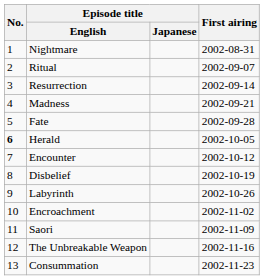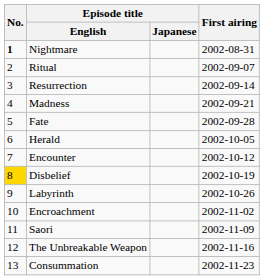(10, 49) normal -> (10, 49) bold
(10, 139) bold -> (10, 139) normal
(10, 175) no background -> (10, 175) gold background
